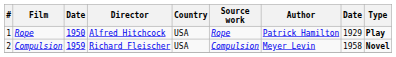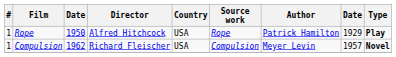(9, 46) 2 -> (9, 46) 1
(76, 46) 1959 -> (76, 46) 1962
(353, 46) 1958 -> (353, 46) 1957
